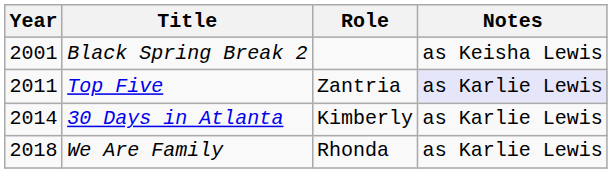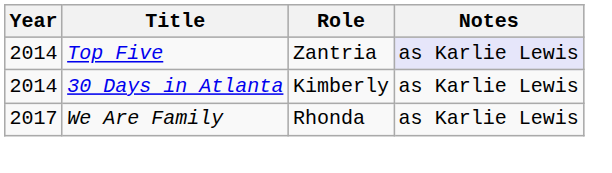- row: (187, 54)
(34, 86) 2011 -> (34, 54) 2014
(34, 152) 2018 -> (34, 119) 2017
